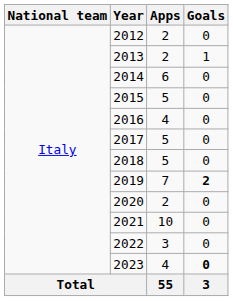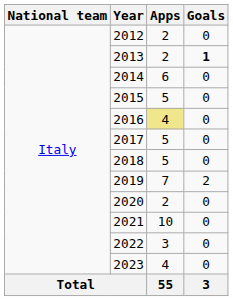(206, 56) normal -> (206, 56) bold
(165, 119) no background -> (165, 119) khaki background
(206, 181) bold -> (206, 181) normal
(206, 264) bold -> (206, 264) normal
